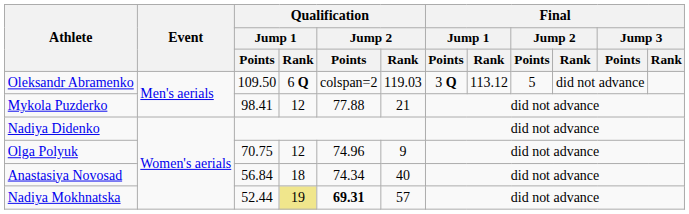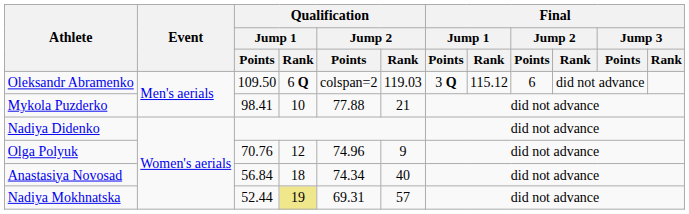(489, 83) 113.12 -> (489, 83) 115.12
(532, 83) 5 -> (532, 83) 6
(298, 106) 12 -> (298, 106) 10
(257, 152) 70.75 -> (257, 152) 70.76
(349, 198) bold -> (349, 198) normal
